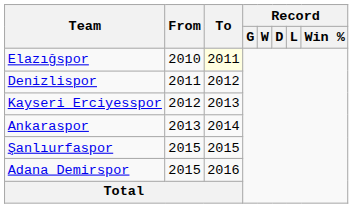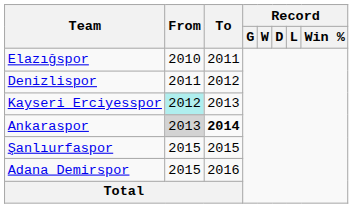(223, 60) lightyellow background -> (223, 60) no background
(185, 104) no background -> (185, 104) paleturquoise background
(185, 126) no background -> (185, 126) lightgrey background
(223, 126) normal -> (223, 126) bold
